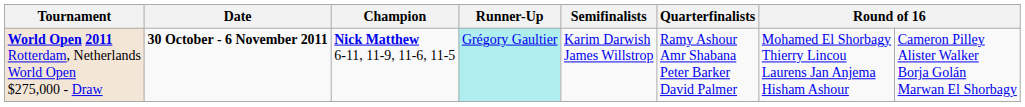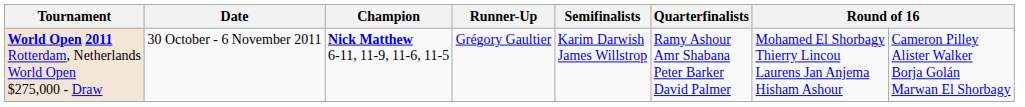(238, 39) bold -> (235, 39) normal
(510, 39) paleturquoise background -> (503, 39) no background
